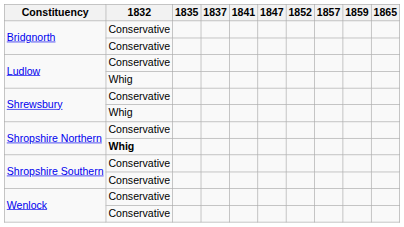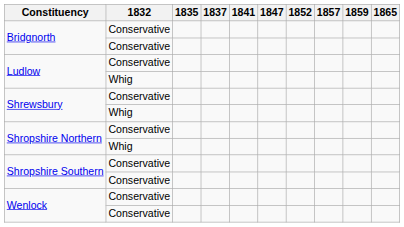(121, 146) bold -> (121, 146) normal
